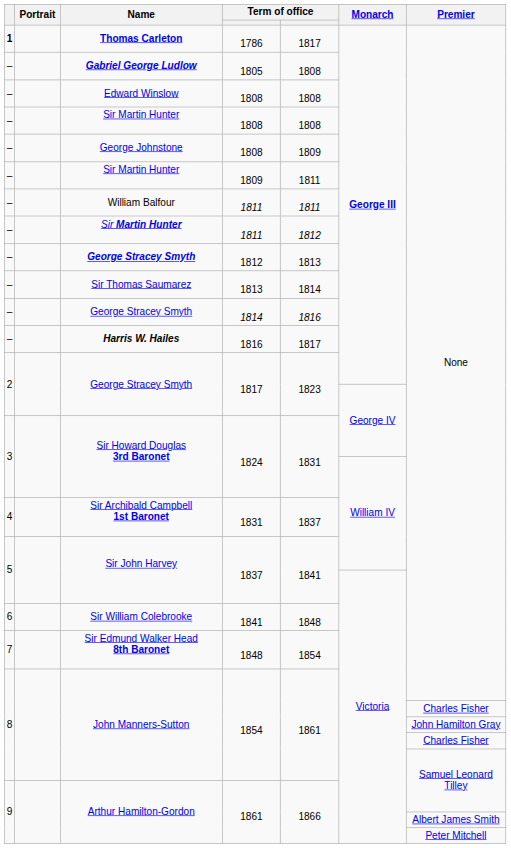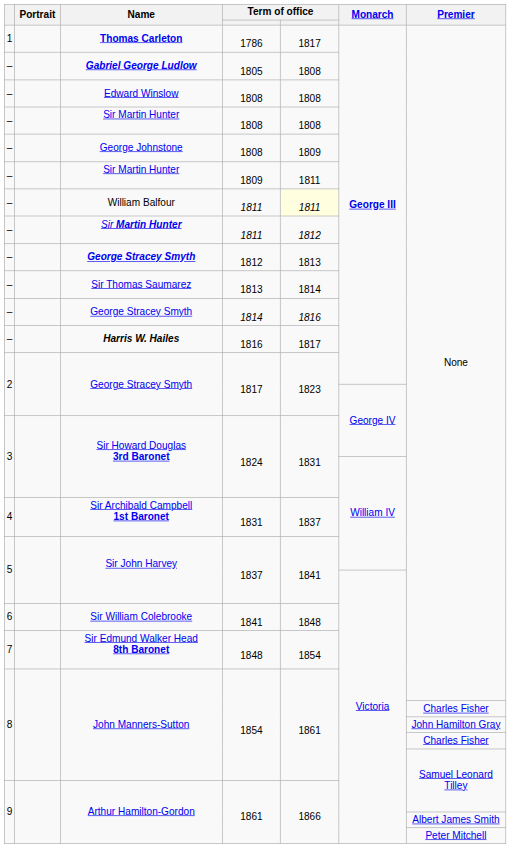(9, 38) bold -> (9, 38) normal
(310, 208) no background -> (310, 208) lightyellow background
